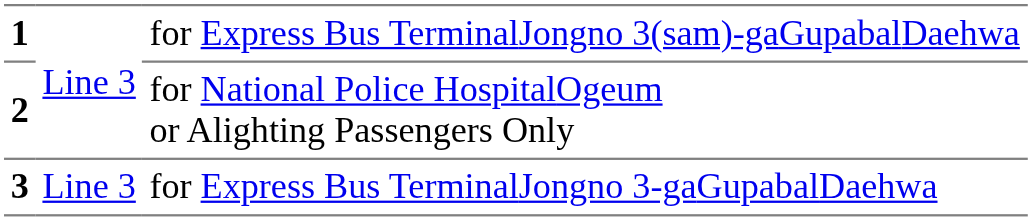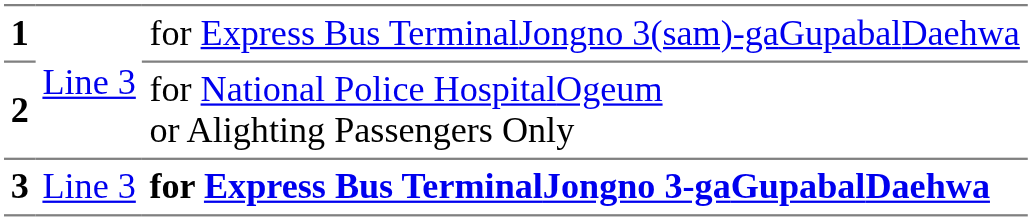(543, 186) normal -> (570, 186) bold
